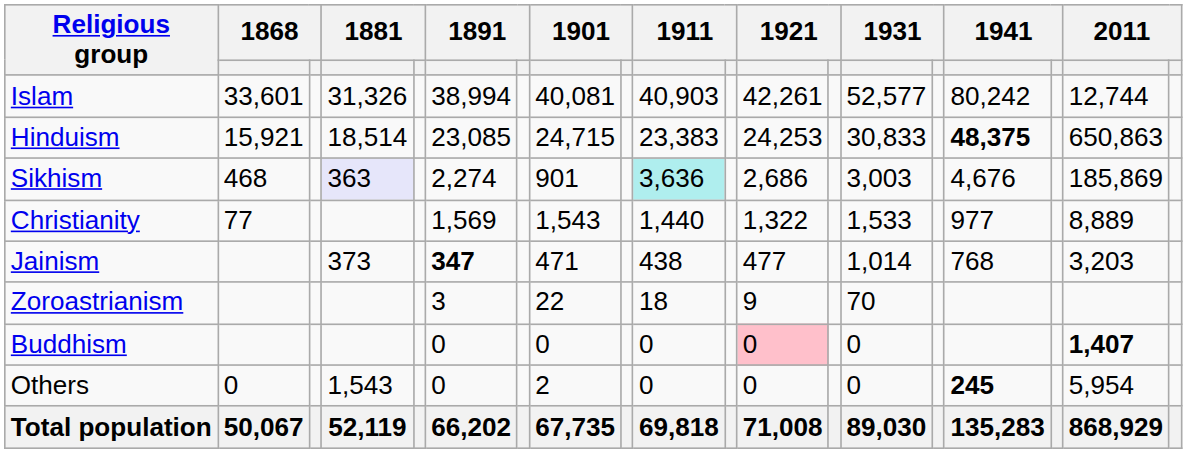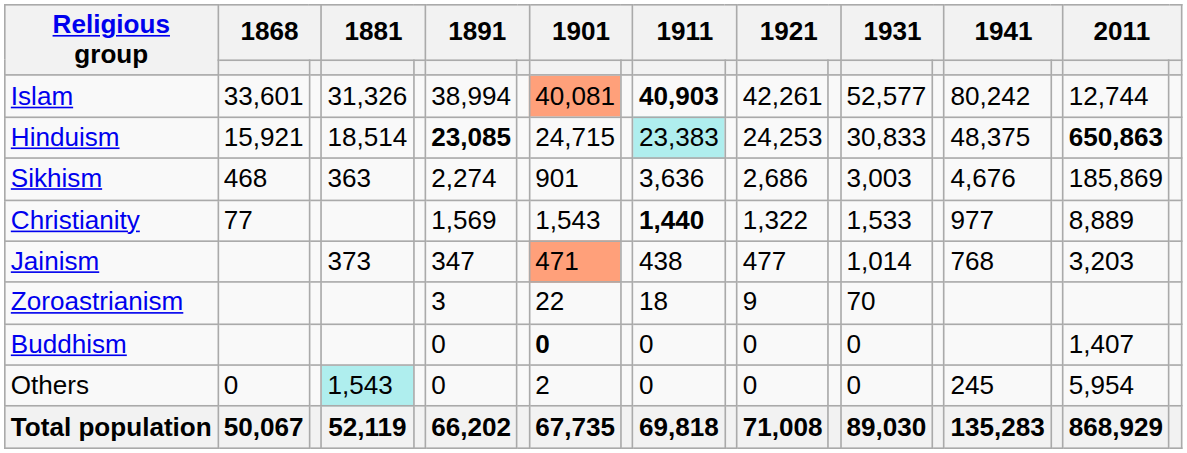(575, 95) no background -> (575, 95) lightsalmon background
(679, 95) normal -> (679, 95) bold
(471, 137) normal -> (471, 137) bold
(679, 137) no background -> (679, 137) paleturquoise background
(990, 137) bold -> (990, 137) normal
(1116, 137) normal -> (1116, 137) bold
(349, 178) lavender background -> (349, 178) no background
(672, 178) paleturquoise background -> (672, 178) no background
(672, 219) normal -> (672, 219) bold
(453, 261) bold -> (453, 261) normal
(557, 261) no background -> (557, 261) lightsalmon background
(542, 344) normal -> (542, 344) bold
(750, 344) pink background -> (750, 344) no background
(1101, 344) bold -> (1101, 344) normal
(360, 385) no background -> (360, 385) paleturquoise background
(972, 385) bold -> (972, 385) normal
